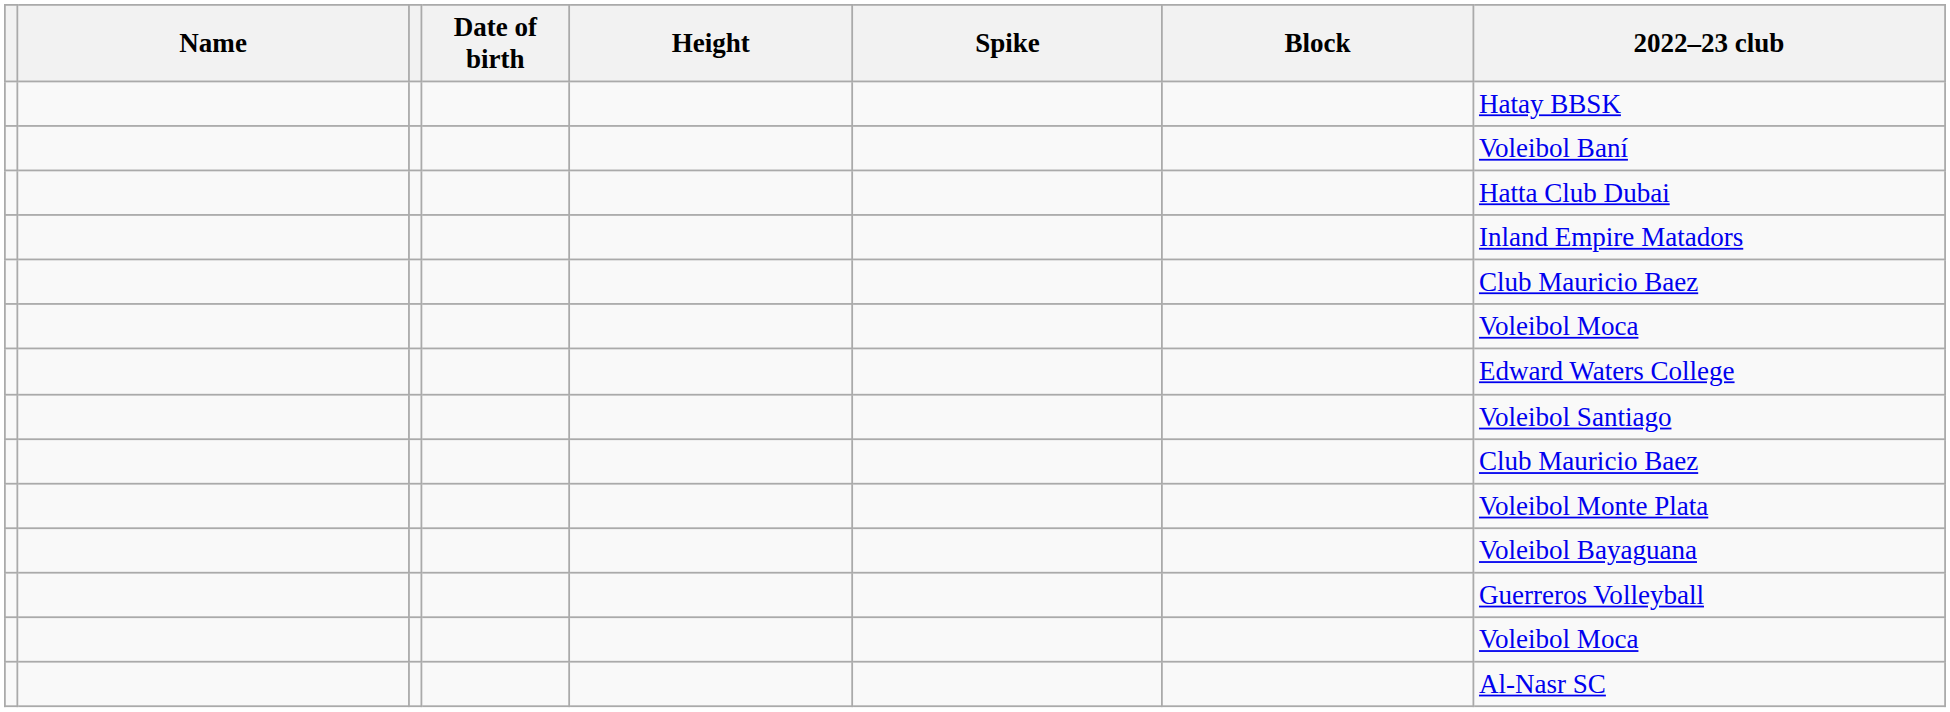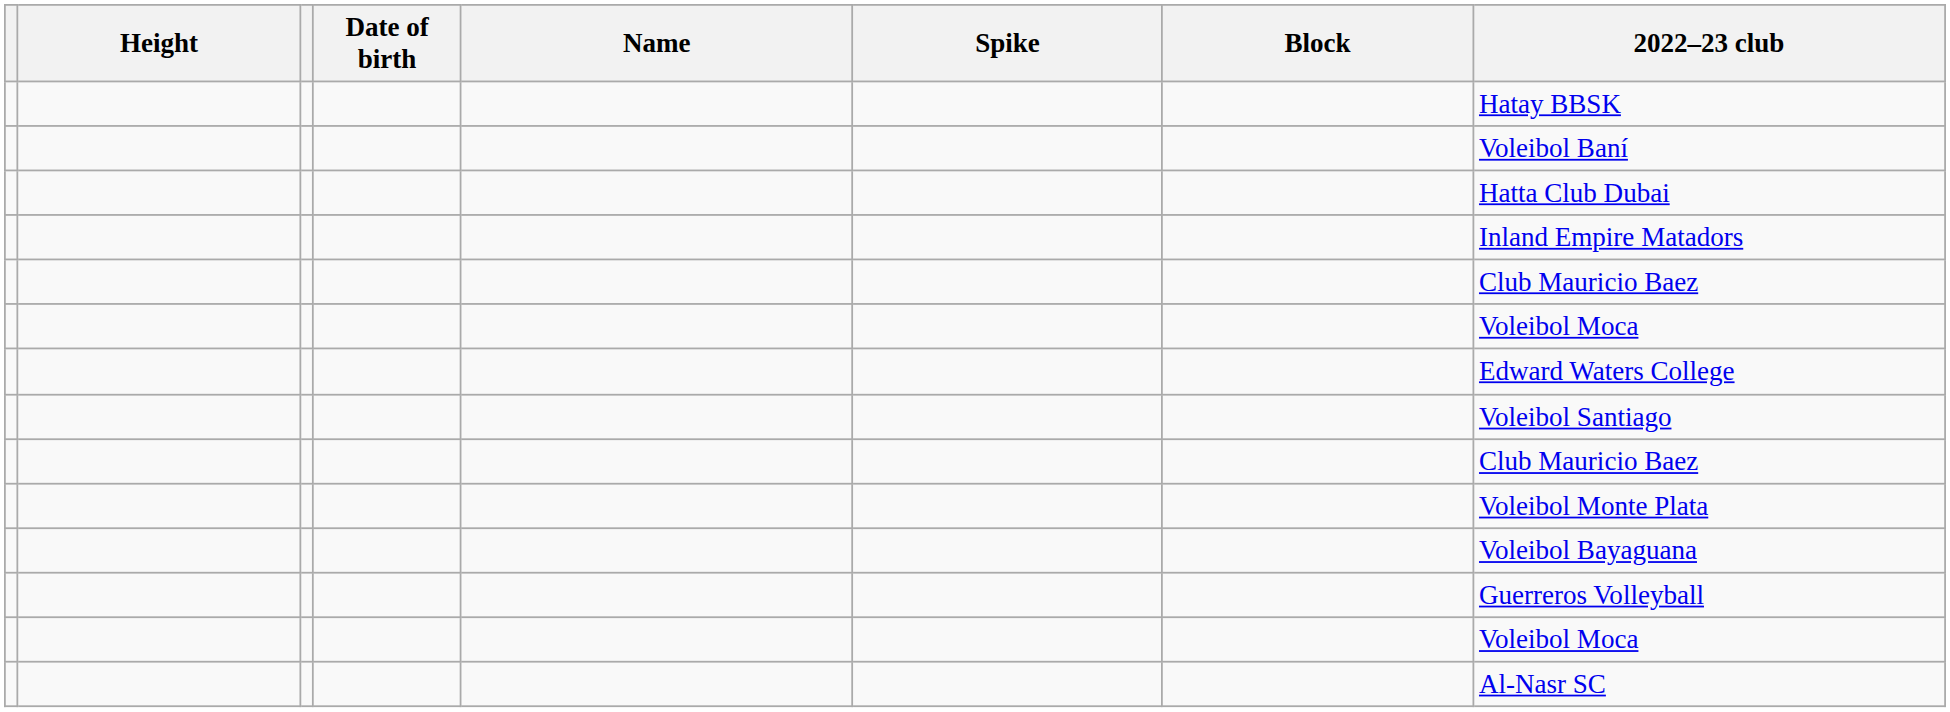columns swapped: (213, 43) <-> (711, 43)
